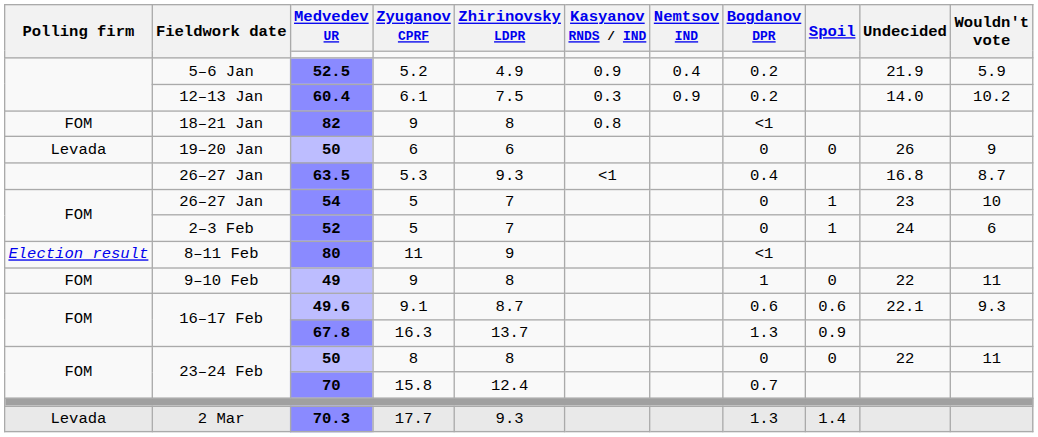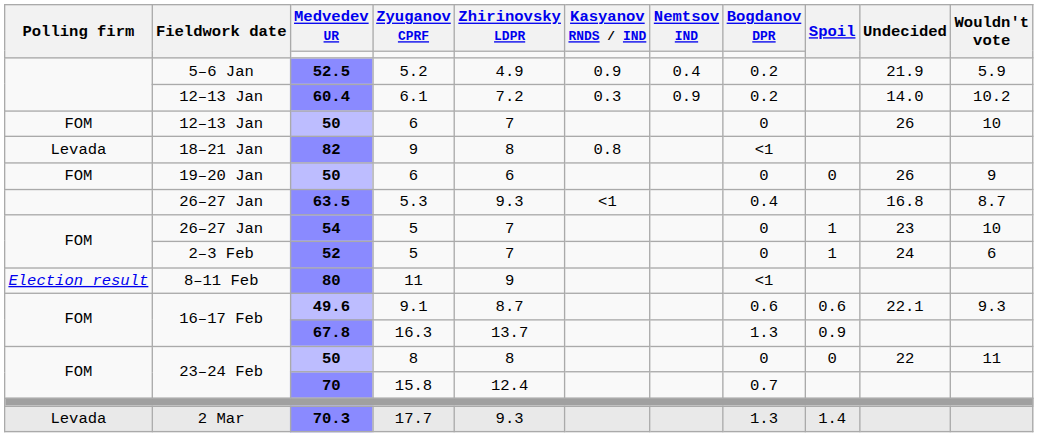(510, 97) 7.5 -> (510, 97) 7.2
+ row: (221, 123)
(78, 123) FOM -> (78, 149) Levada
(78, 149) Levada -> (78, 176) FOM
- row: (221, 280)
